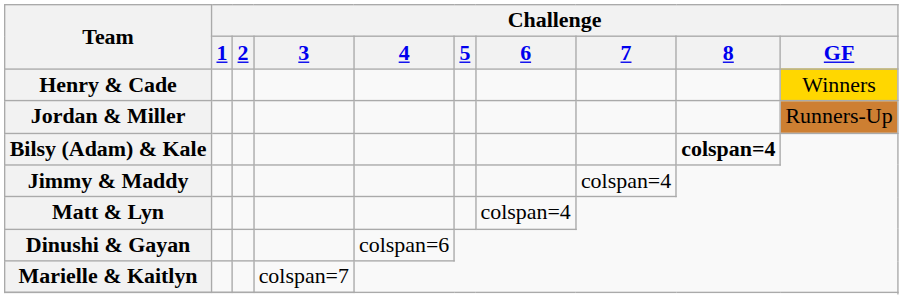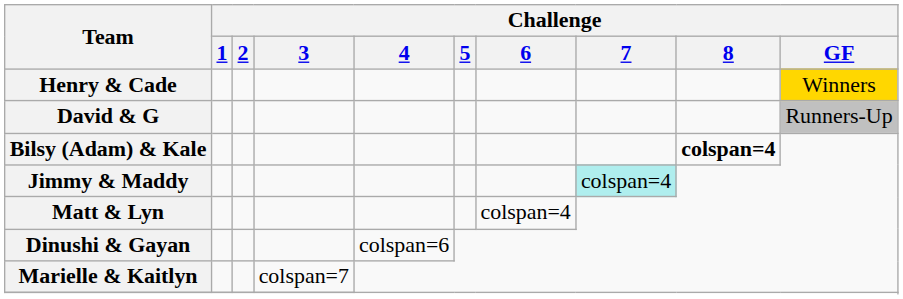+ row: (108, 116)
- row: (108, 116)
(626, 180) no background -> (626, 180) paleturquoise background
